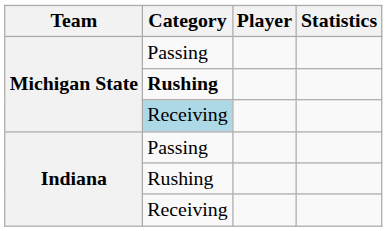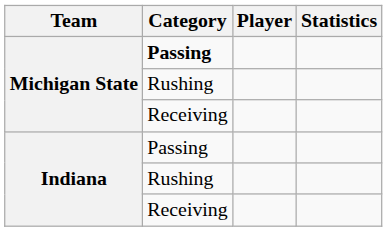(178, 52) normal -> (179, 52) bold
(183, 84) bold -> (180, 84) normal
(187, 115) lightblue background -> (187, 115) no background
